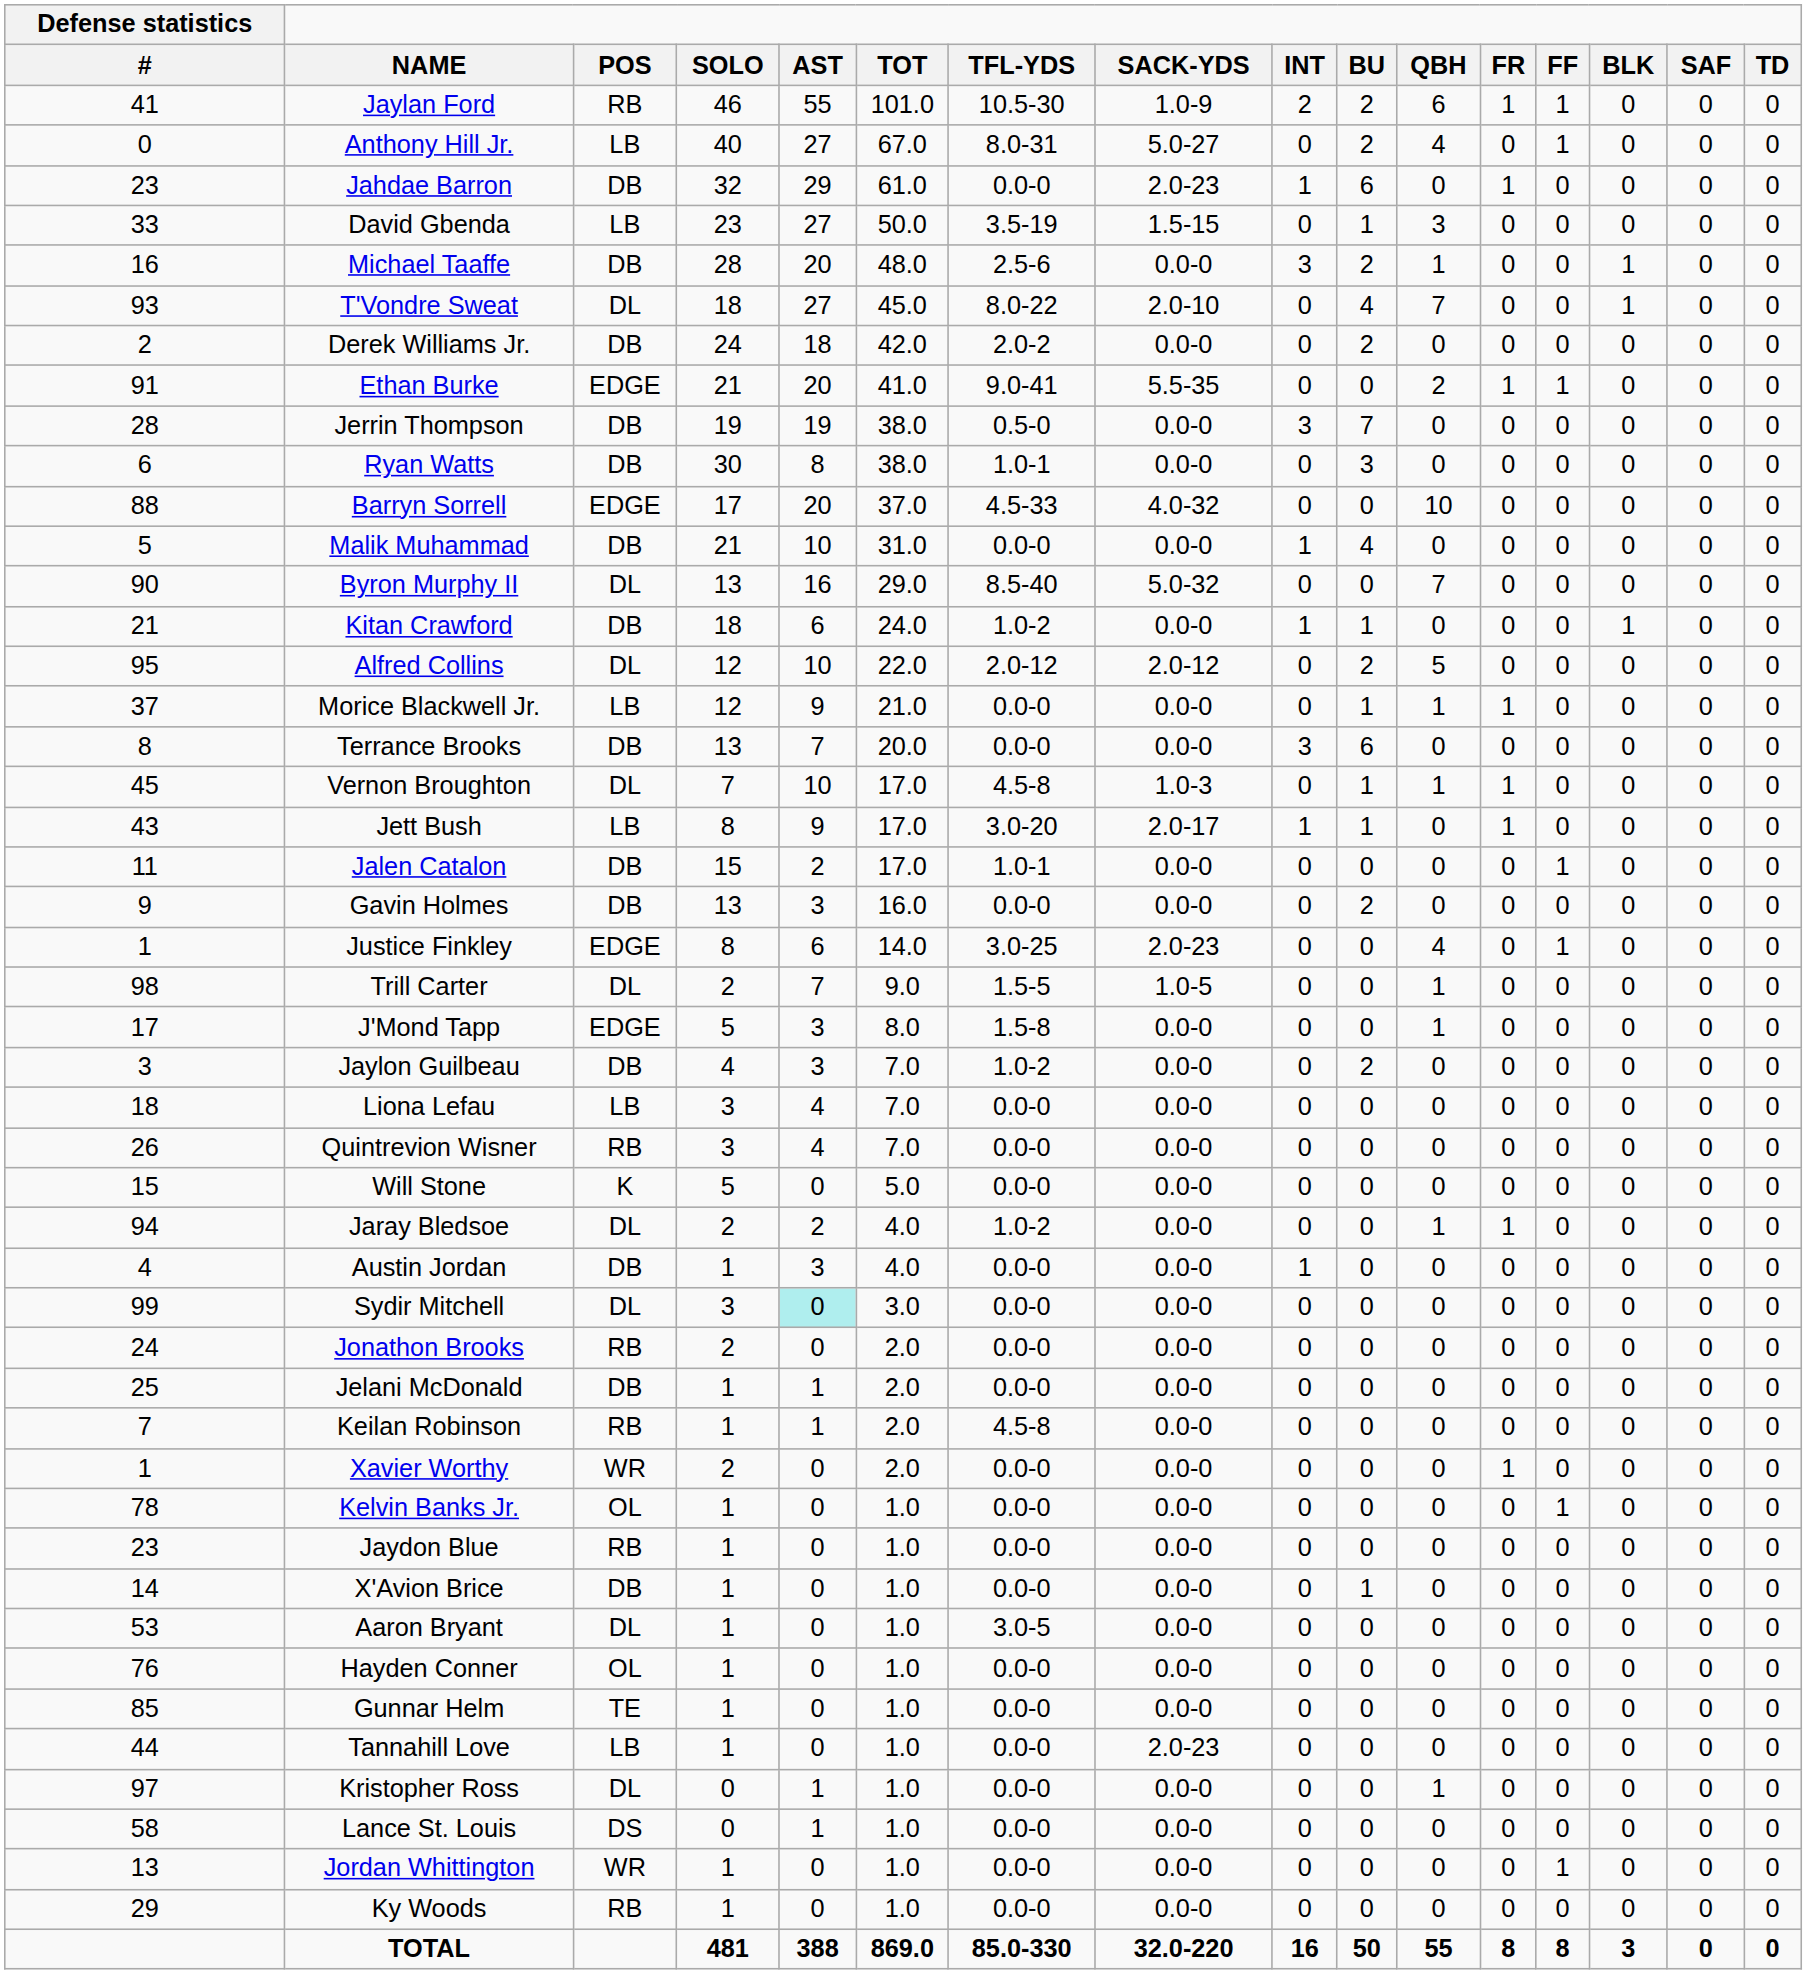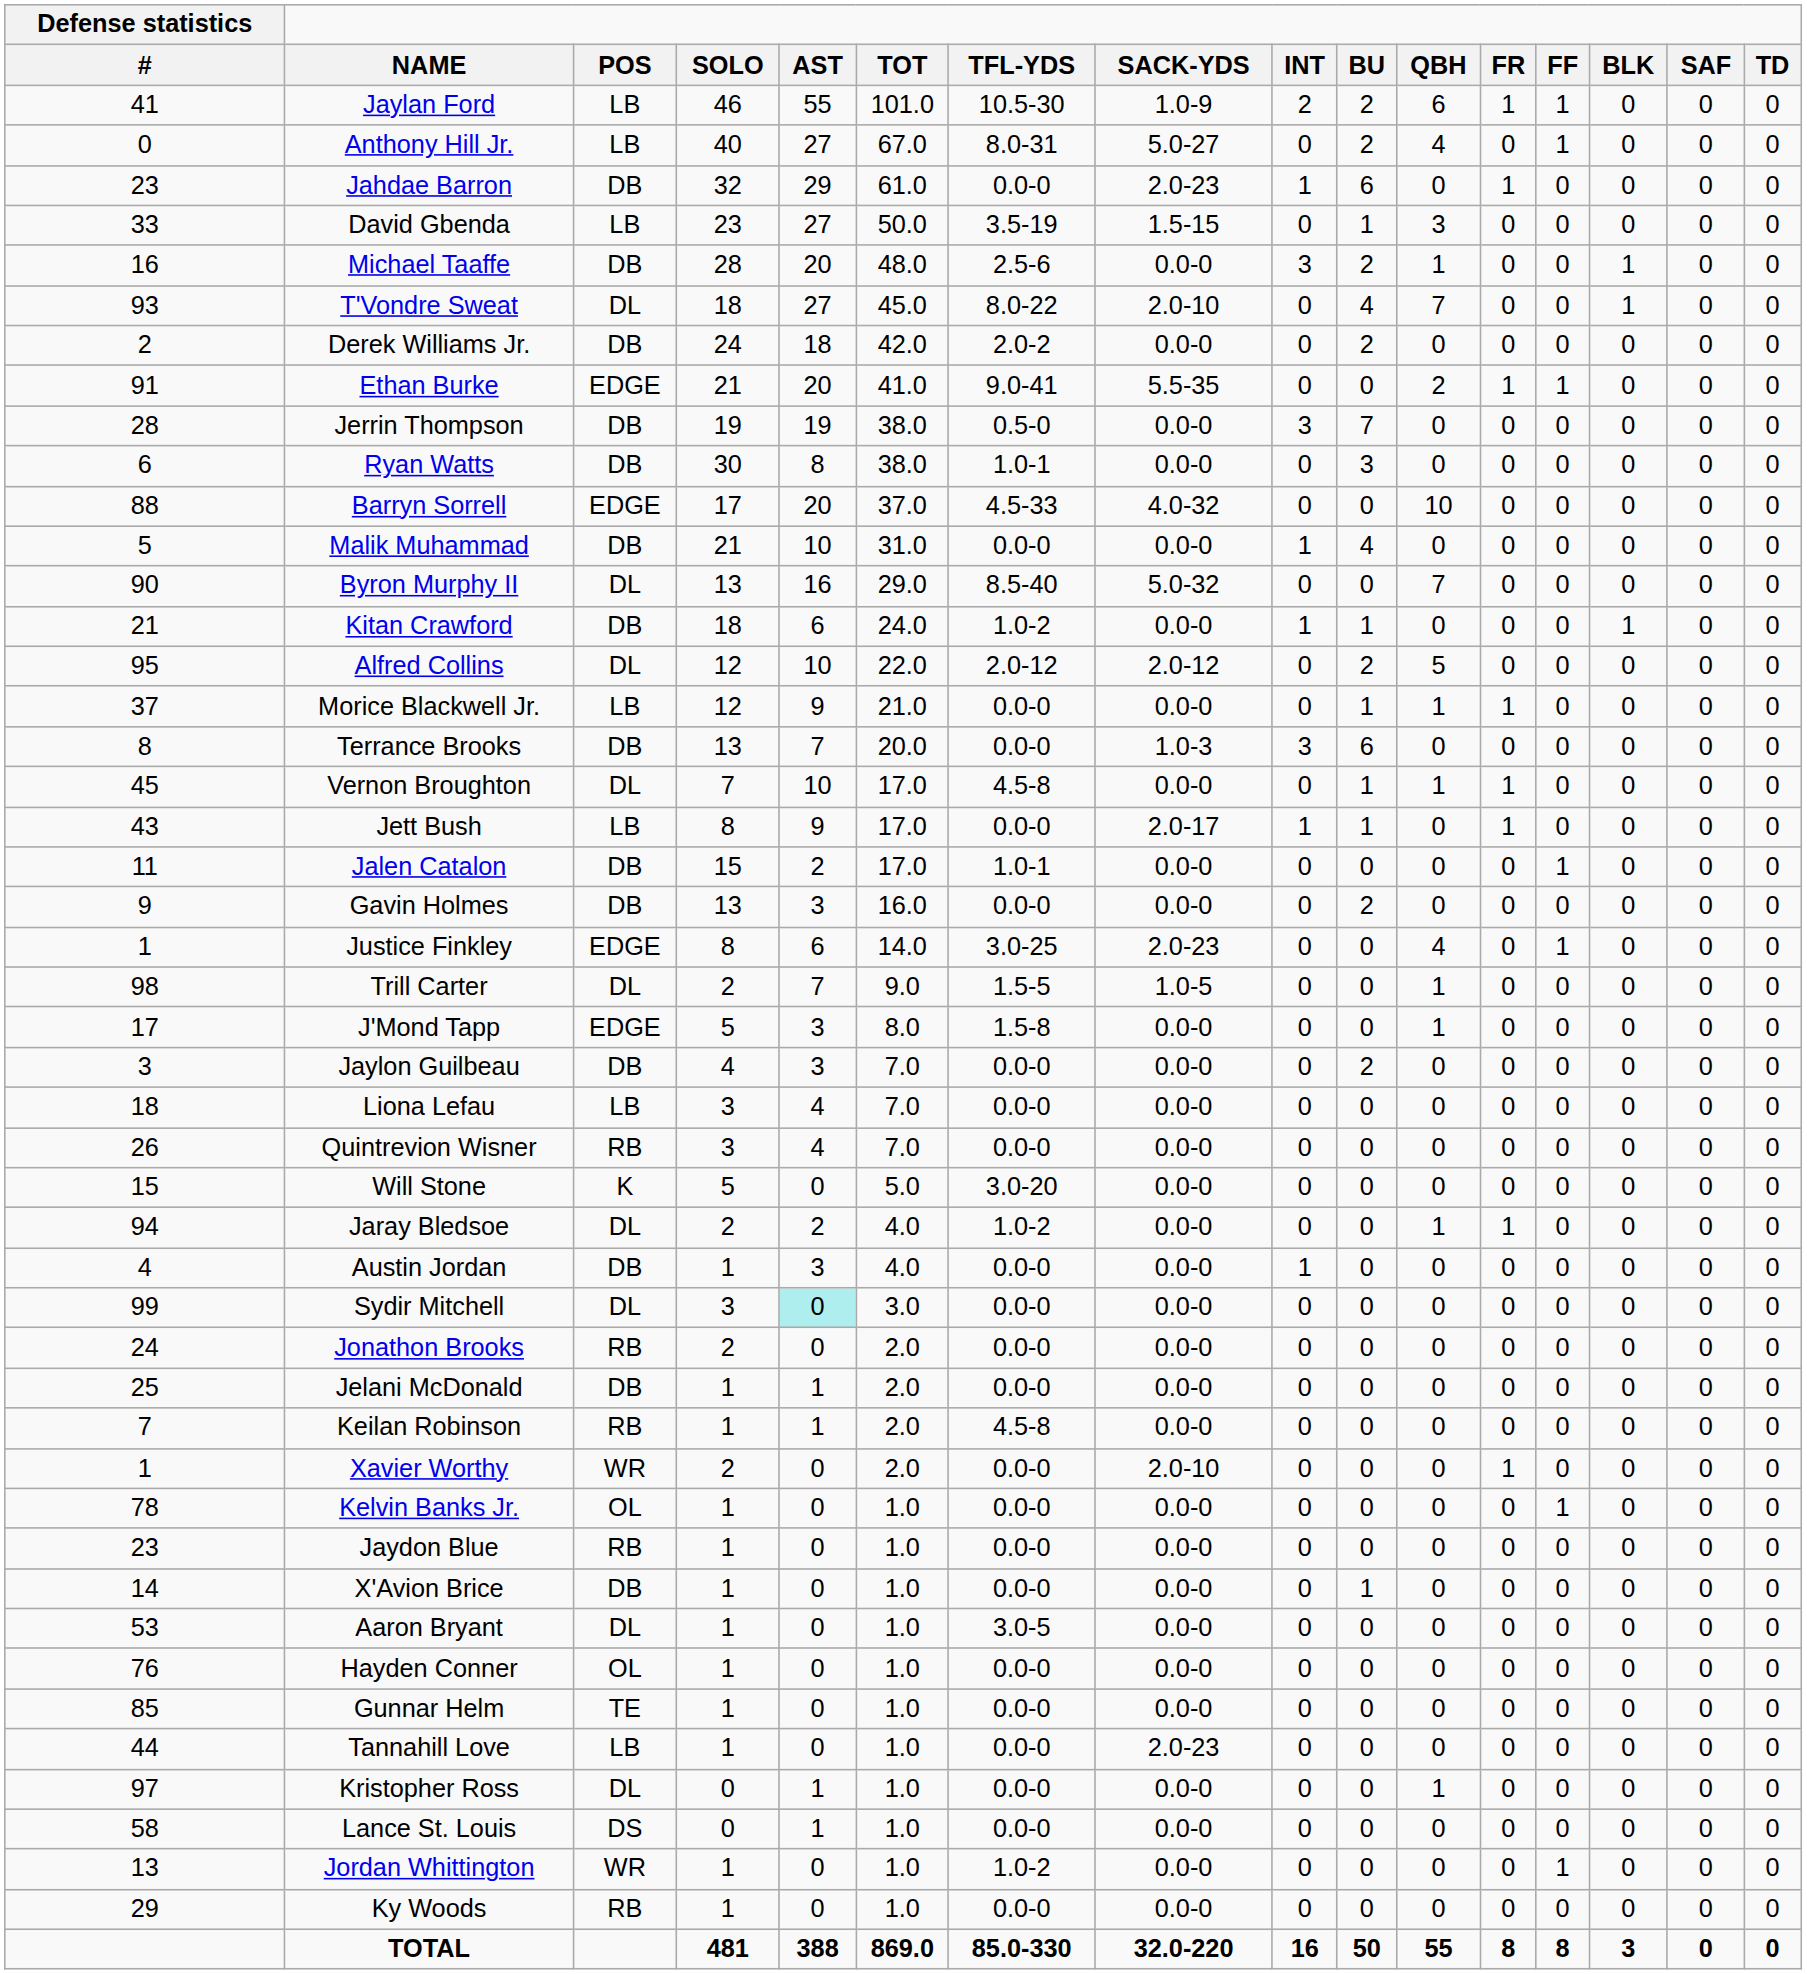(625, 104) RB -> (625, 104) LB
(1184, 746) 0.0-0 -> (1184, 746) 1.0-3
(1184, 786) 1.0-3 -> (1184, 786) 0.0-0
(1022, 826) 3.0-20 -> (1022, 826) 0.0-0
(1022, 1066) 1.0-2 -> (1022, 1066) 0.0-0
(1022, 1187) 0.0-0 -> (1022, 1187) 3.0-20
(1184, 1467) 0.0-0 -> (1184, 1467) 2.0-10
(1022, 1868) 0.0-0 -> (1022, 1868) 1.0-2
